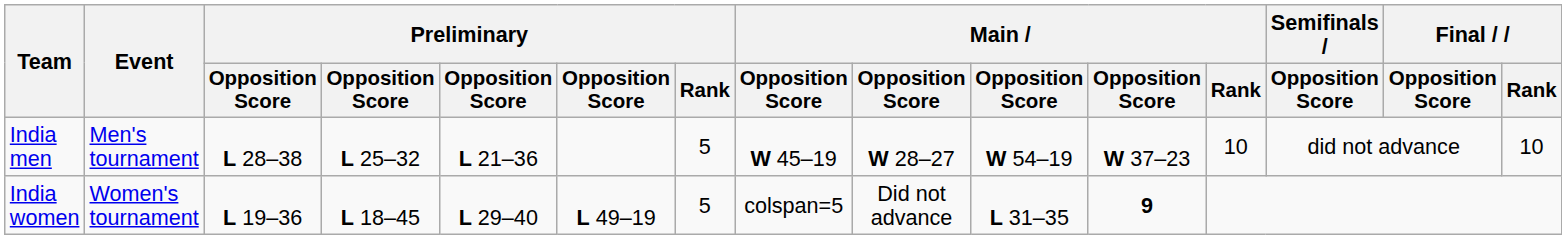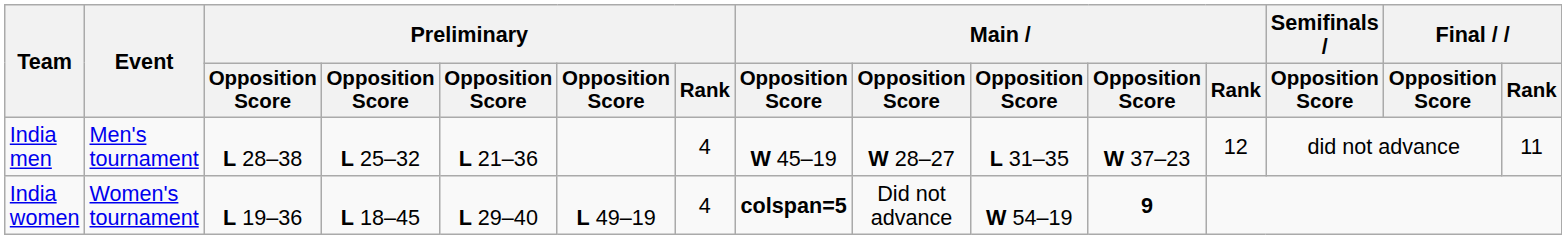(705, 147) 5 -> (705, 147) 4
(1029, 159) W 54–19 -> (1029, 159) L 31–35
(1236, 147) 10 -> (1236, 147) 12
(1532, 147) 10 -> (1532, 147) 11
(705, 205) 5 -> (705, 205) 4
(794, 205) normal -> (794, 205) bold
(1029, 217) L 31–35 -> (1029, 217) W 54–19
